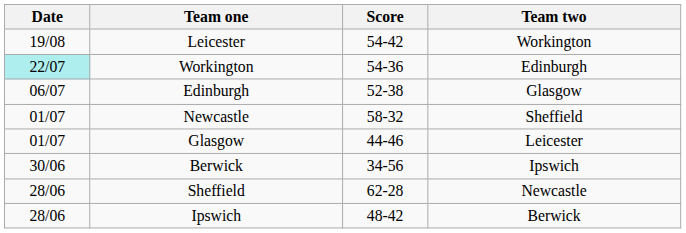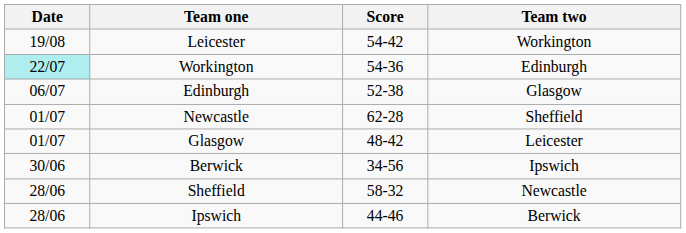(385, 116) 58-32 -> (385, 116) 62-28
(385, 141) 44-46 -> (385, 141) 48-42
(385, 191) 62-28 -> (385, 191) 58-32
(385, 215) 48-42 -> (385, 215) 44-46
